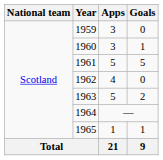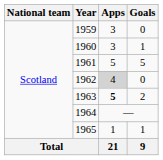(113, 79) no background -> (113, 79) lightgrey background
(113, 96) normal -> (113, 96) bold
